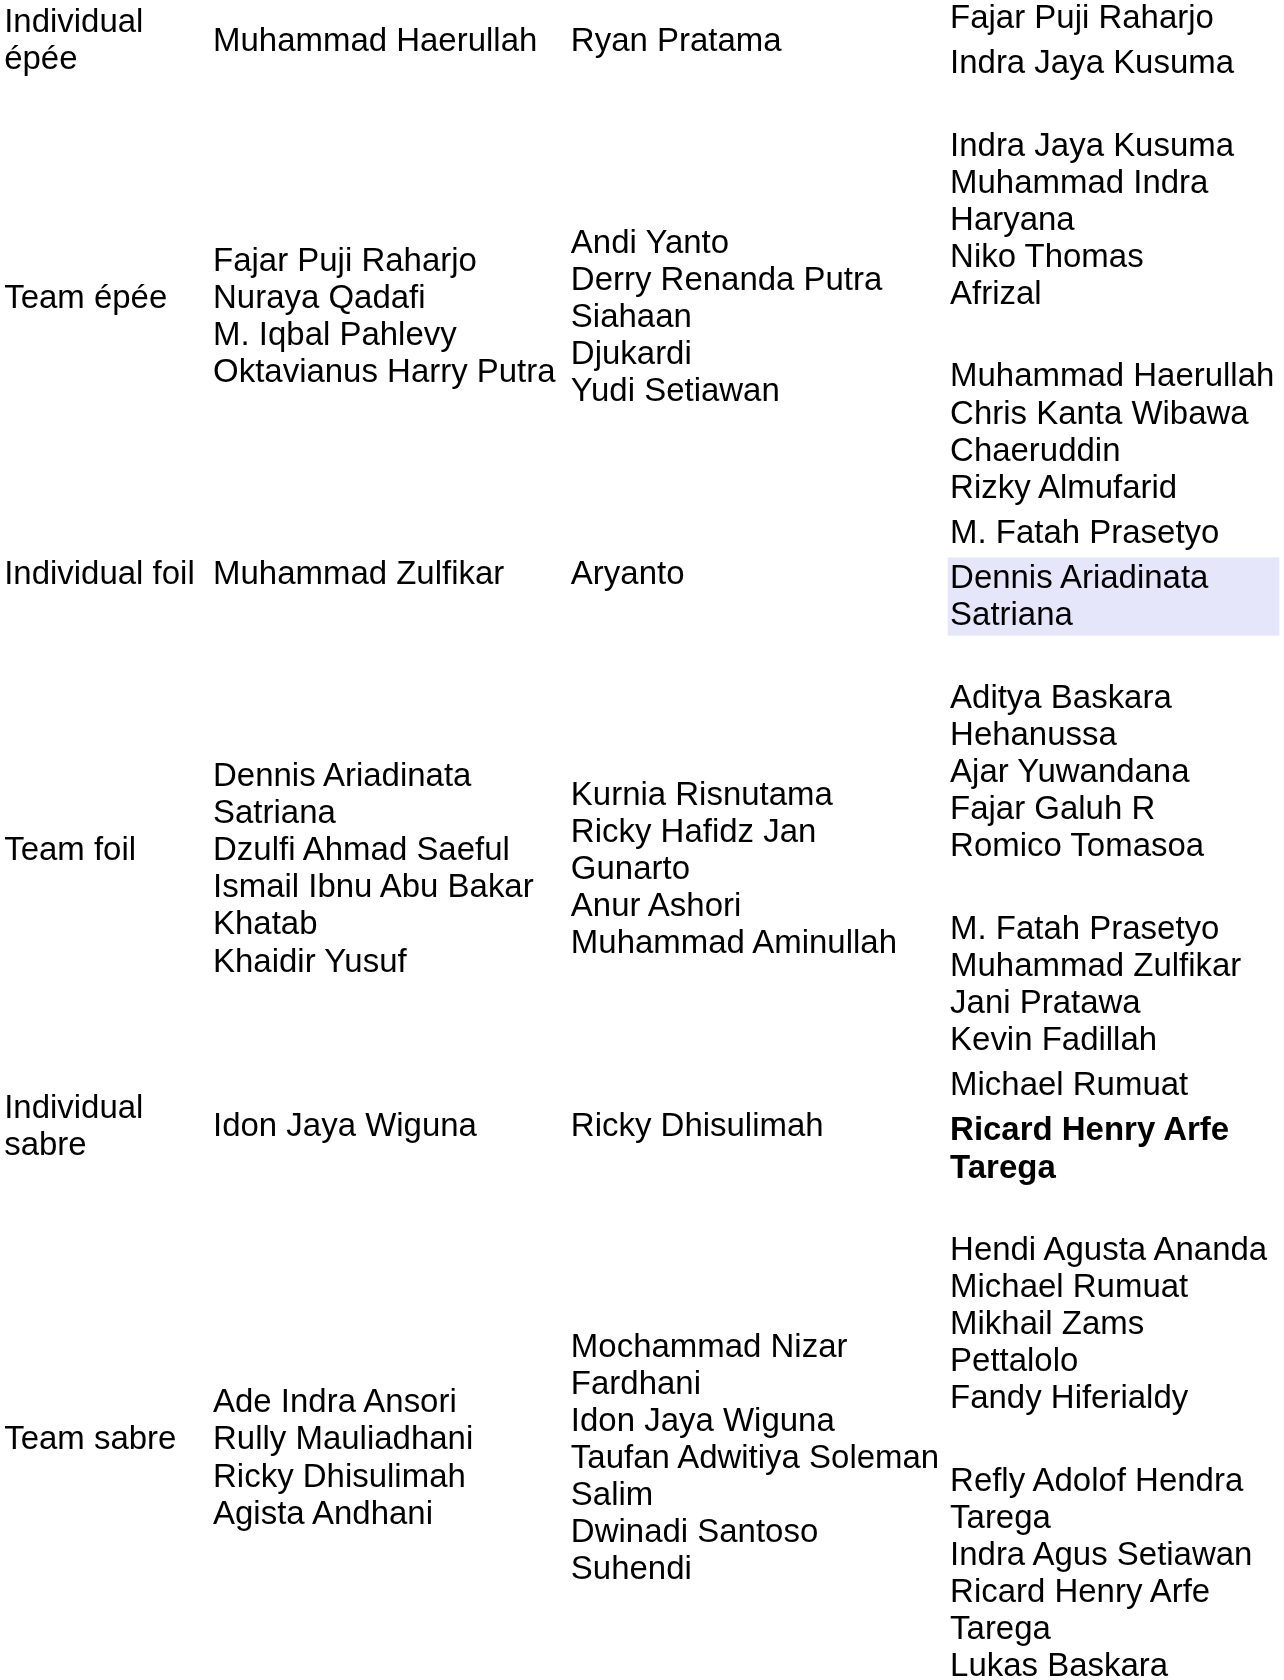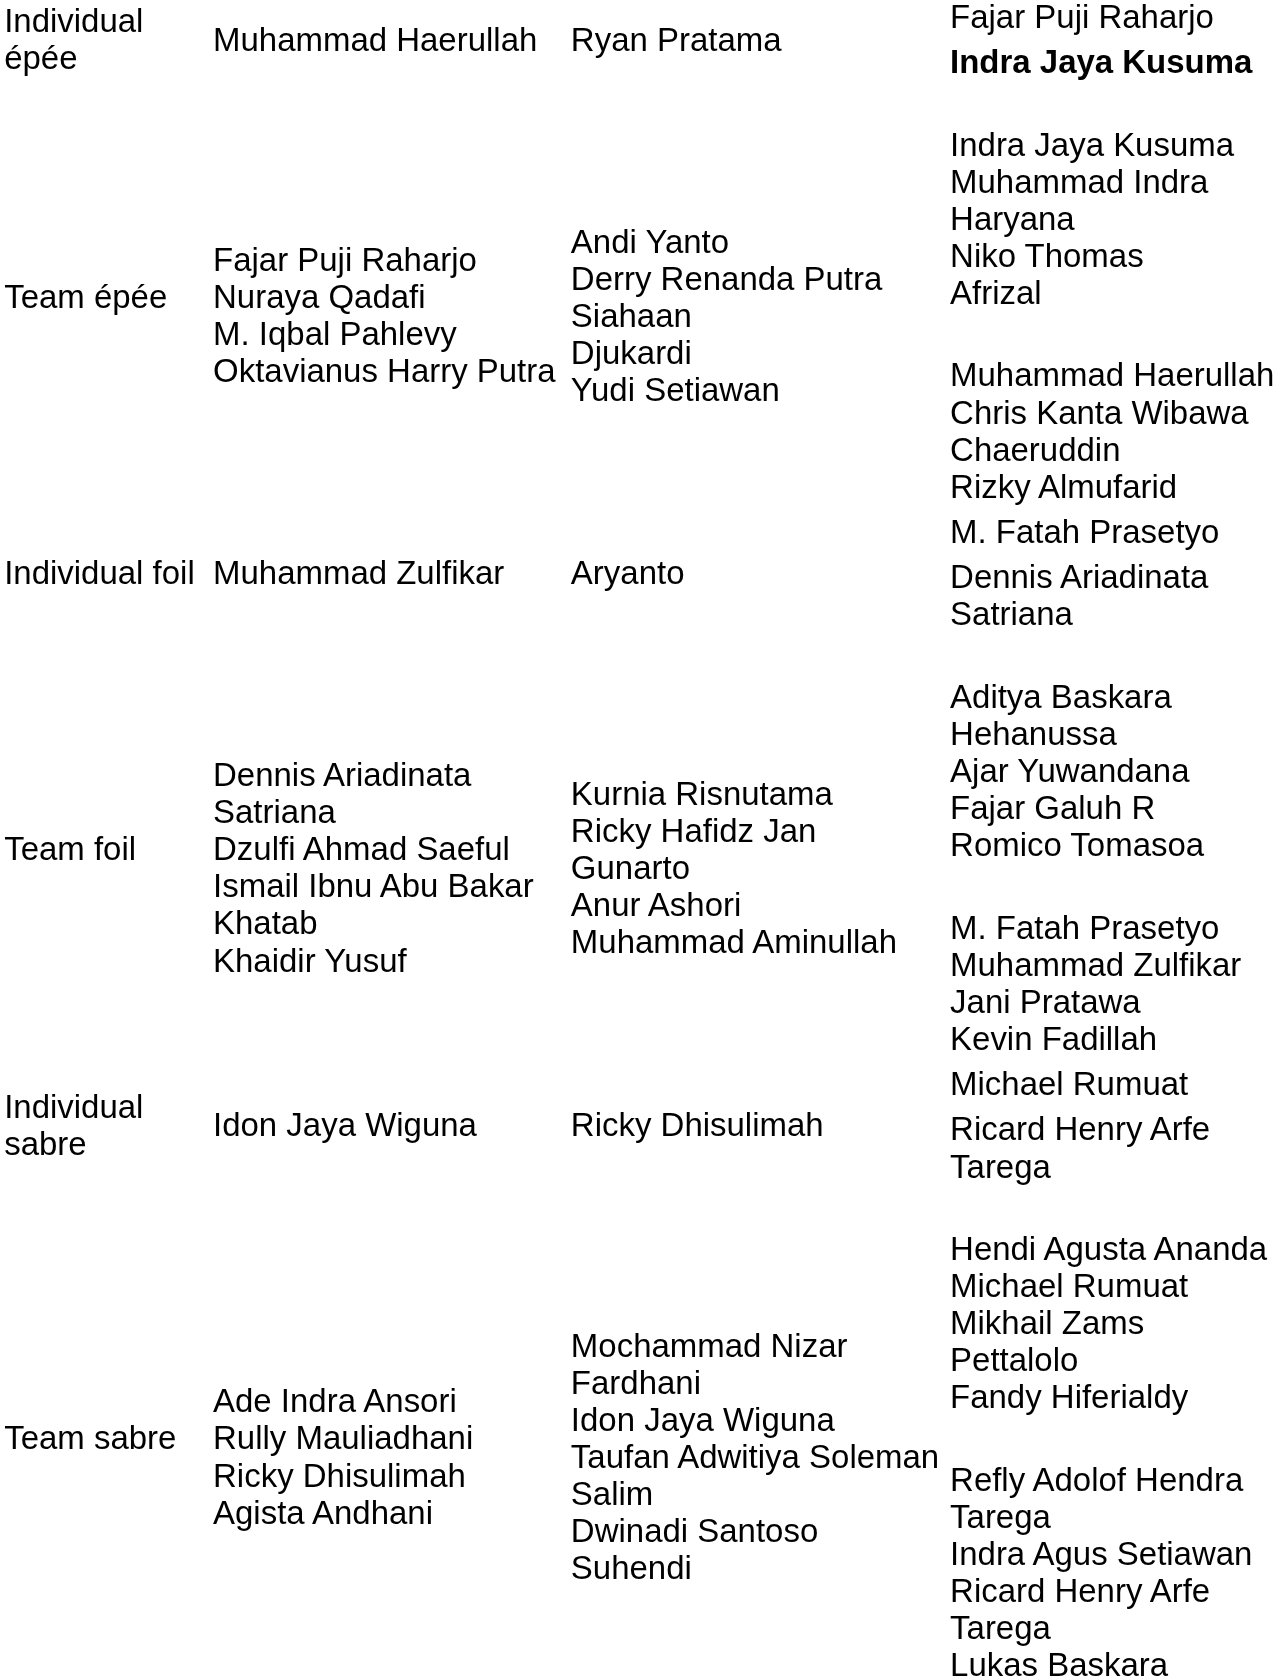(1092, 62) normal -> (1101, 62) bold
(1079, 596) lavender background -> (1079, 596) no background
(1090, 1148) bold -> (1080, 1148) normal
